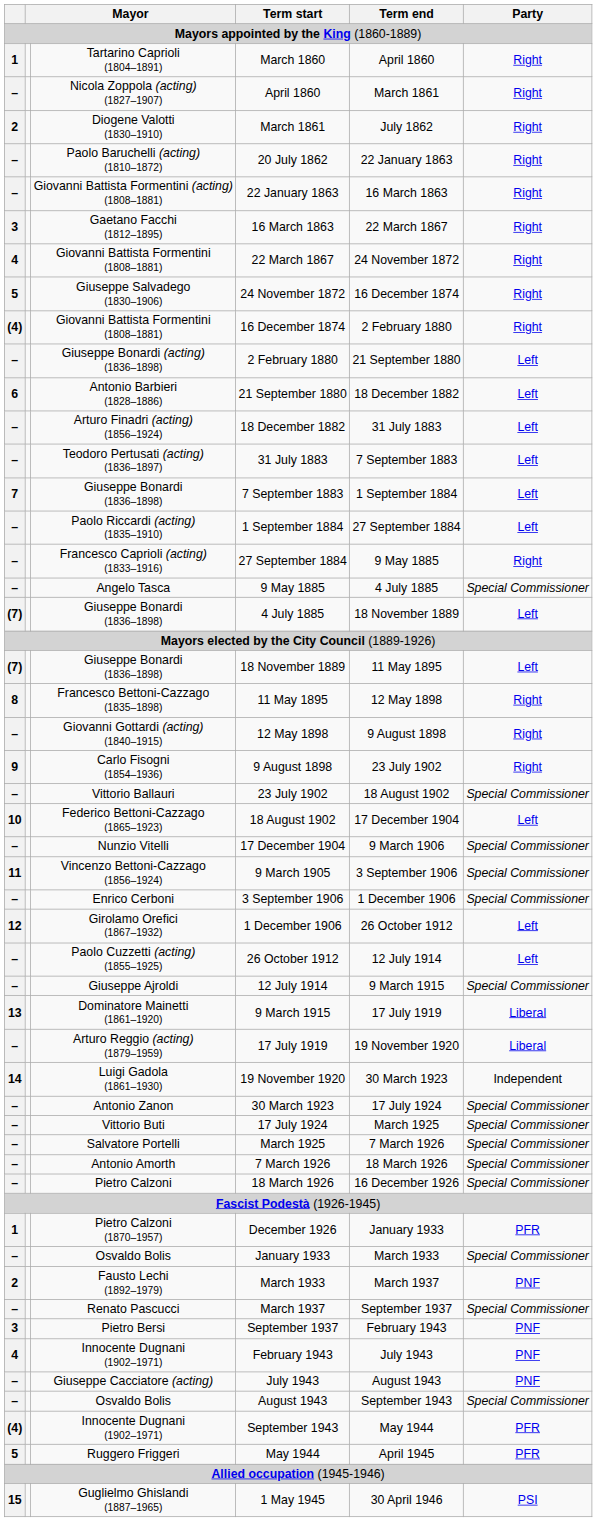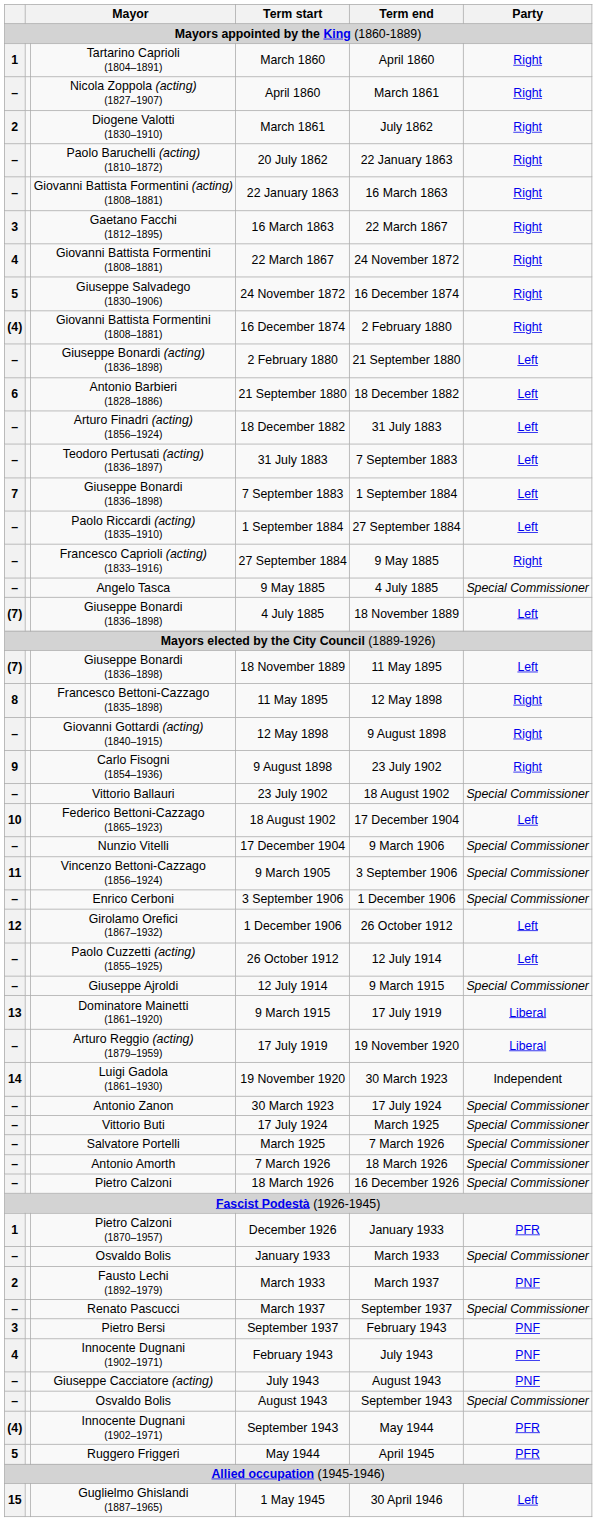(528, 1500) PSI -> (528, 1500) Left
